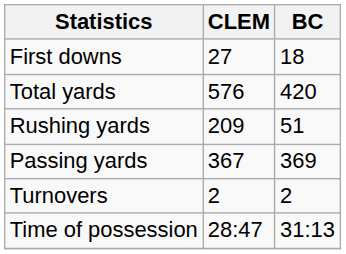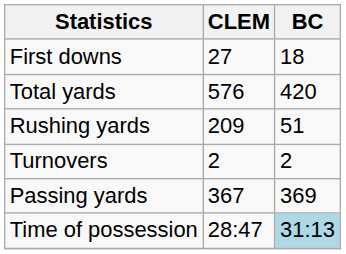rows swapped: (79, 160) <-> (59, 195)
(308, 230) no background -> (308, 230) lightblue background
